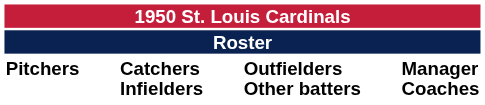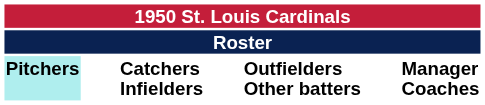(43, 68) no background -> (43, 68) paleturquoise background
